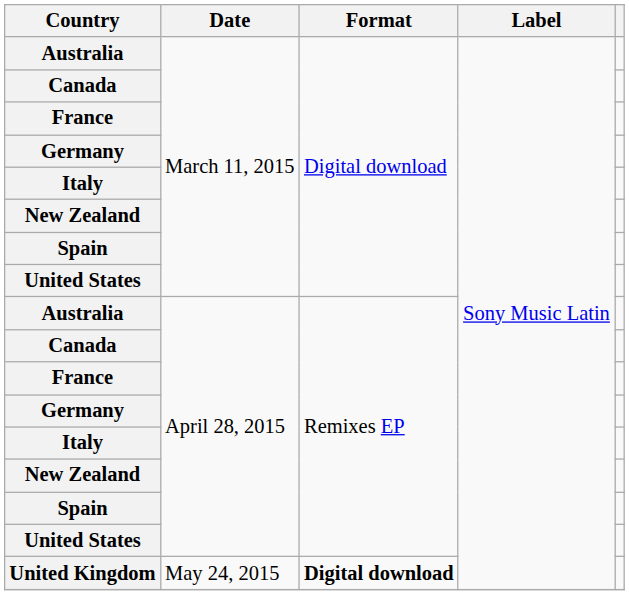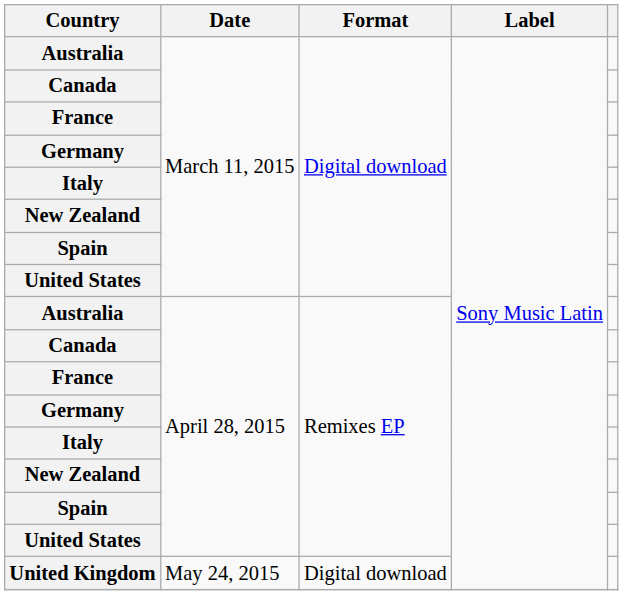(379, 572) bold -> (375, 572) normal
